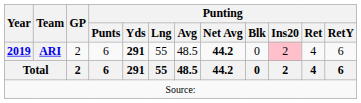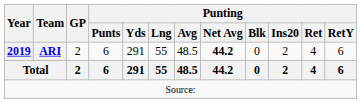(136, 51) bold -> (136, 51) normal
(285, 51) pink background -> (285, 51) no background
